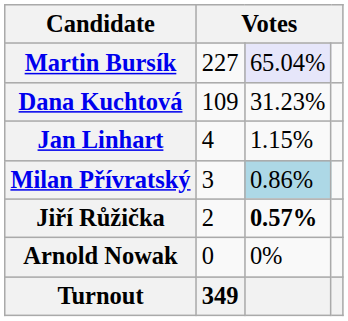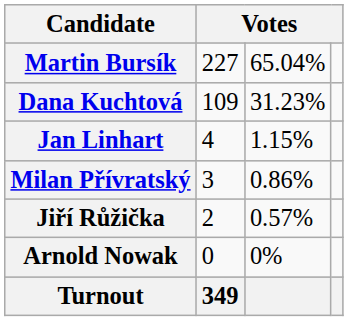(288, 62) lavender background -> (288, 62) no background
(281, 179) lightblue background -> (281, 179) no background
(284, 218) bold -> (281, 218) normal
